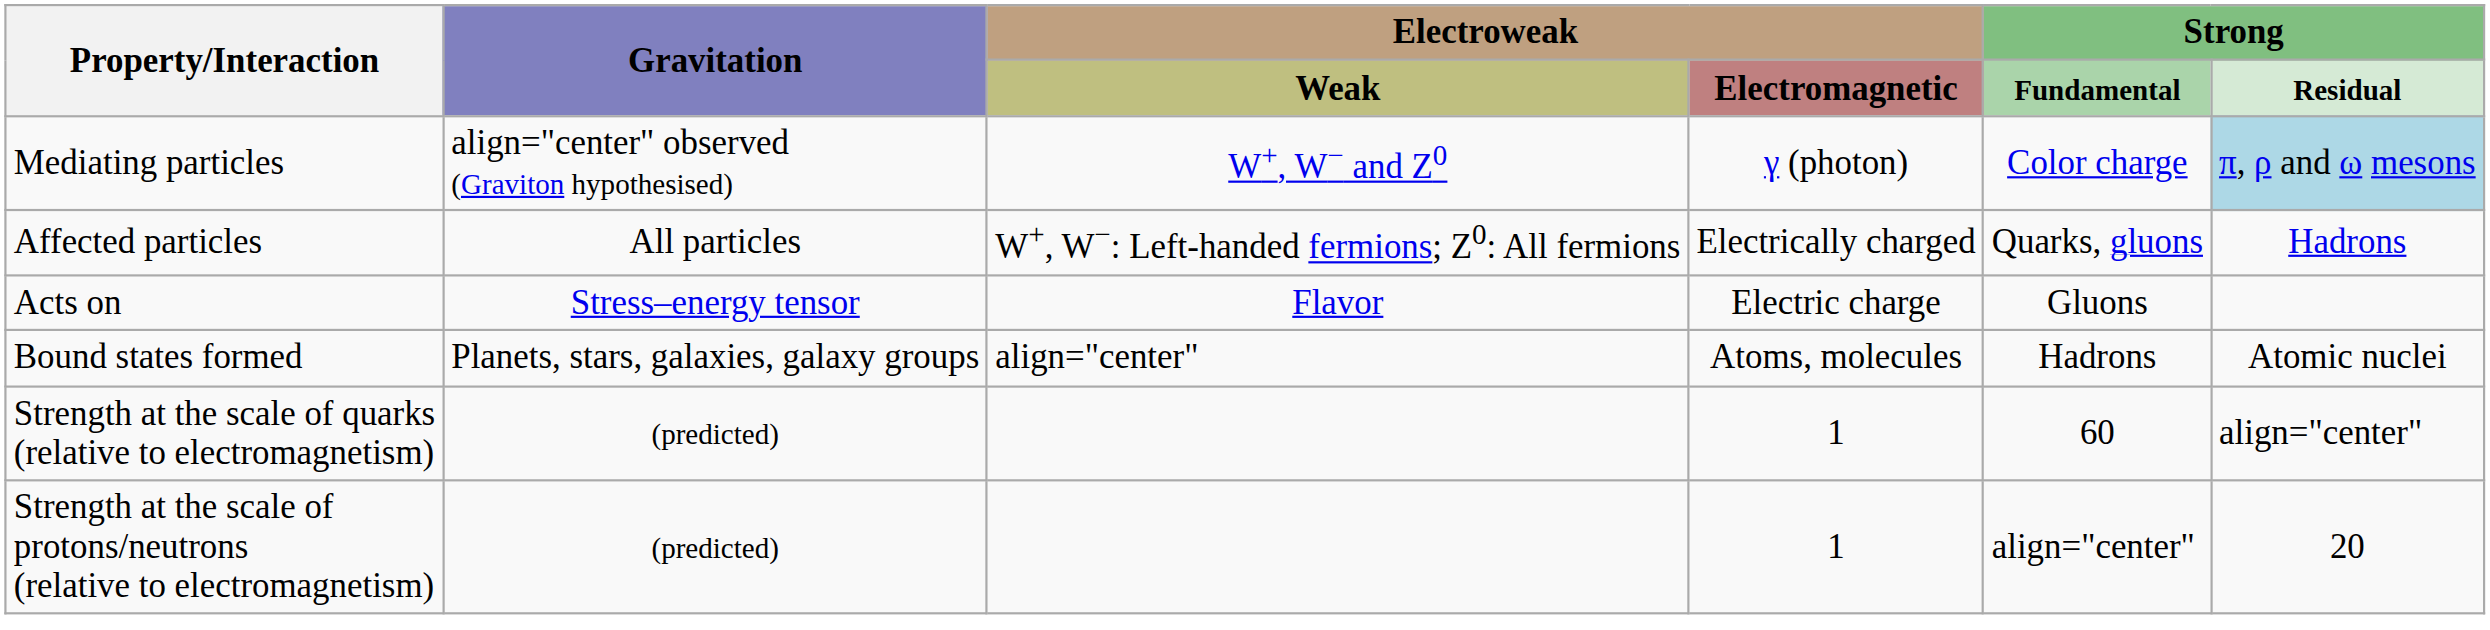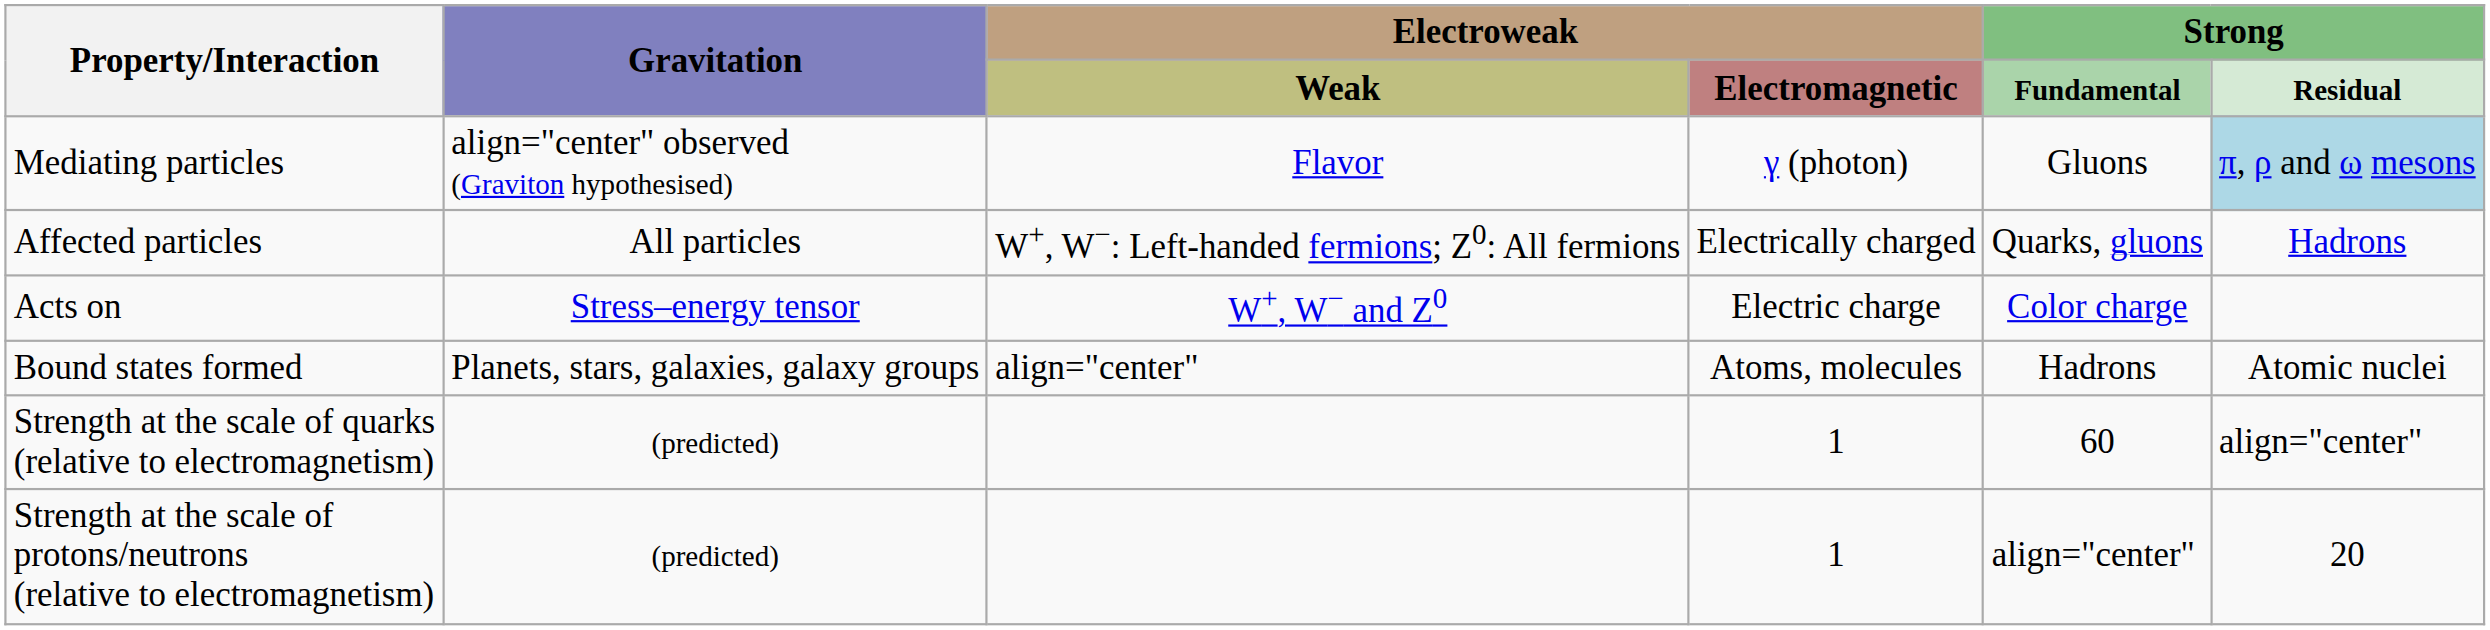(1338, 162) W+, W− and Z0 -> (1338, 162) Flavor
(2097, 162) Color charge -> (2097, 162) Gluons
(1338, 302) Flavor -> (1338, 306) W+, W− and Z0
(2097, 302) Gluons -> (2097, 306) Color charge
